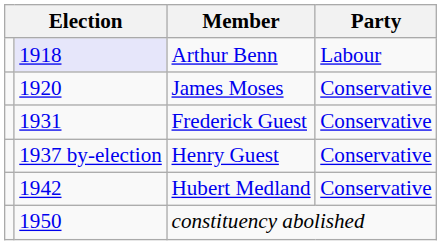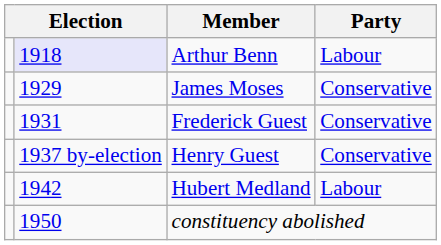(40, 88) 1920 -> (40, 88) 1929
(376, 188) Conservative -> (351, 188) Labour
